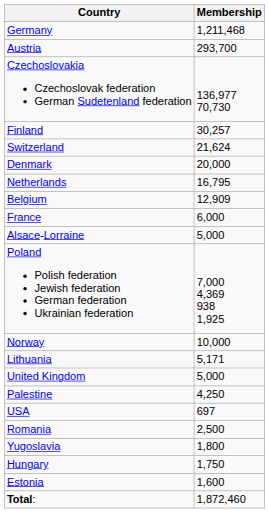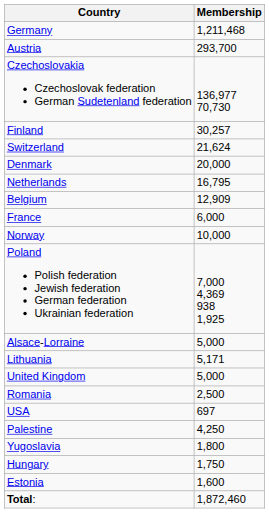rows swapped: (46, 235) <-> (26, 342)
rows swapped: (30, 394) <-> (29, 429)
